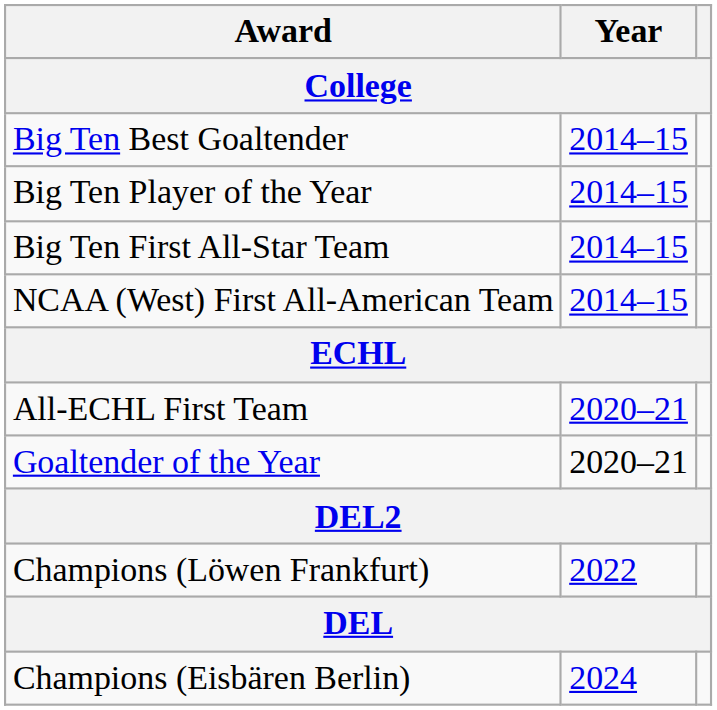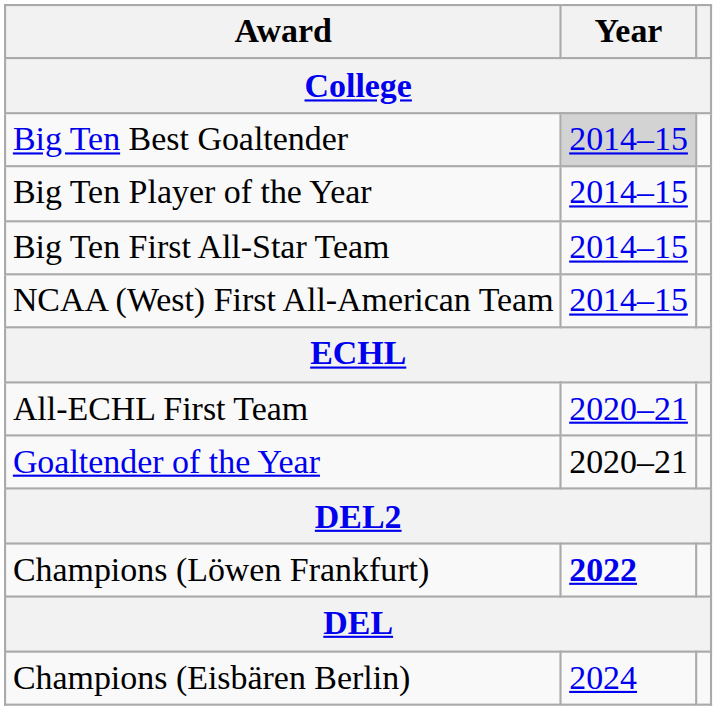(629, 138) no background -> (629, 138) lightgrey background
(603, 569) normal -> (603, 569) bold
